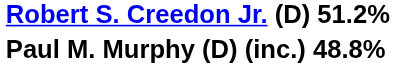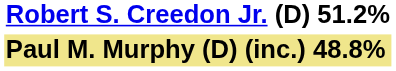(196, 50) no background -> (196, 50) khaki background
